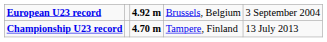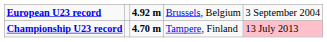(272, 28) no background -> (272, 28) pink background
